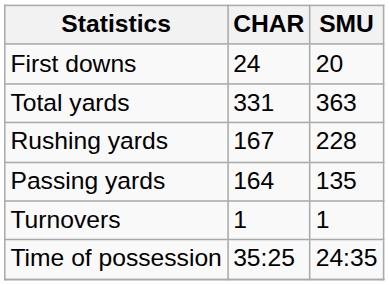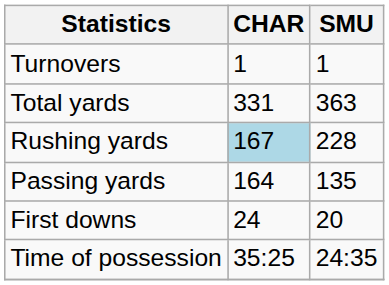rows swapped: (73, 63) <-> (65, 220)
(254, 141) no background -> (254, 141) lightblue background
